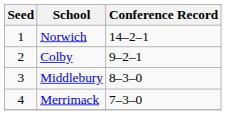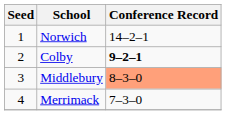(126, 57) normal -> (126, 57) bold
(126, 78) no background -> (126, 78) lightsalmon background
